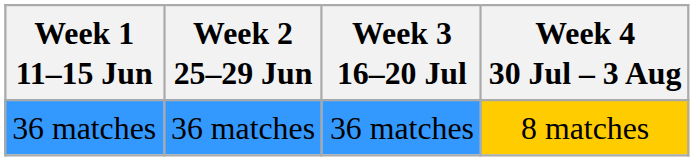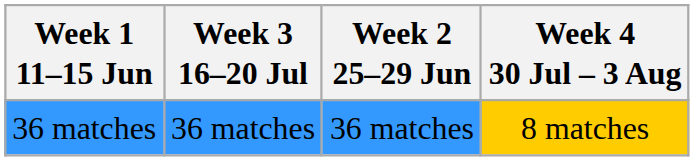columns swapped: (243, 52) <-> (402, 52)
